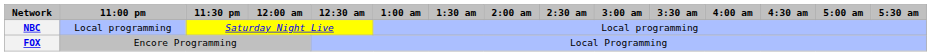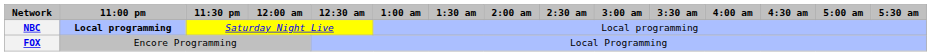(123, 28) normal -> (123, 28) bold
